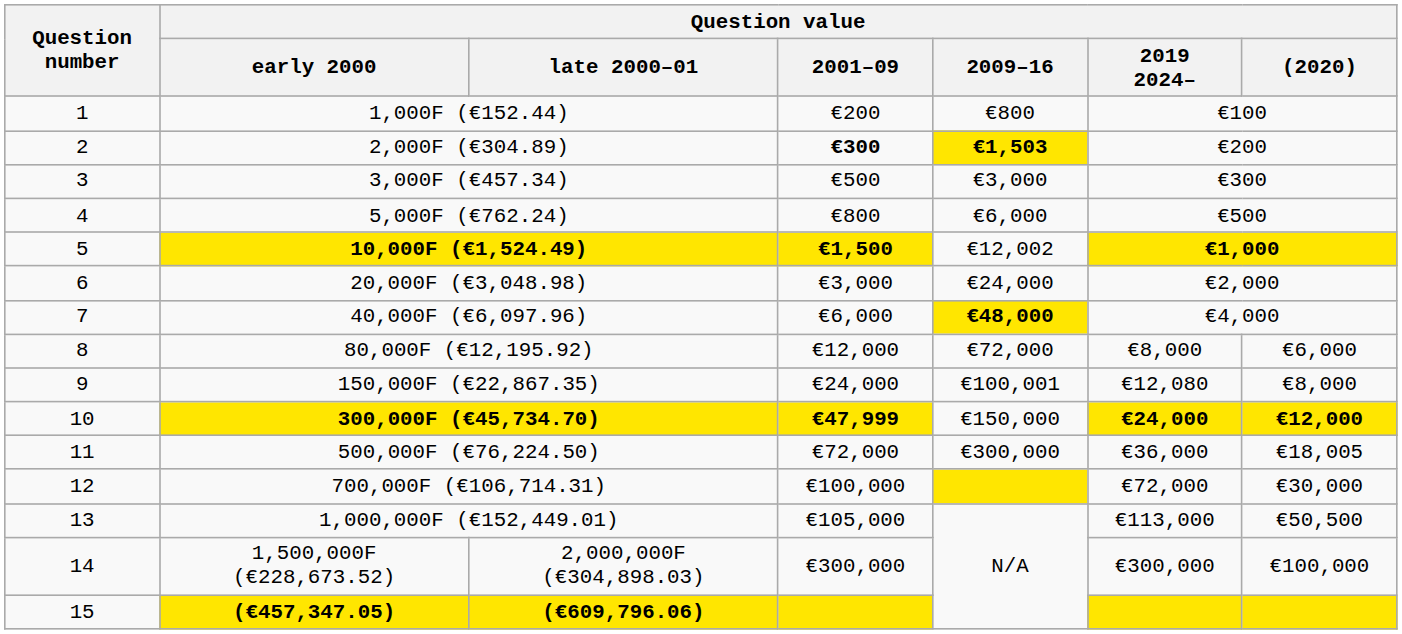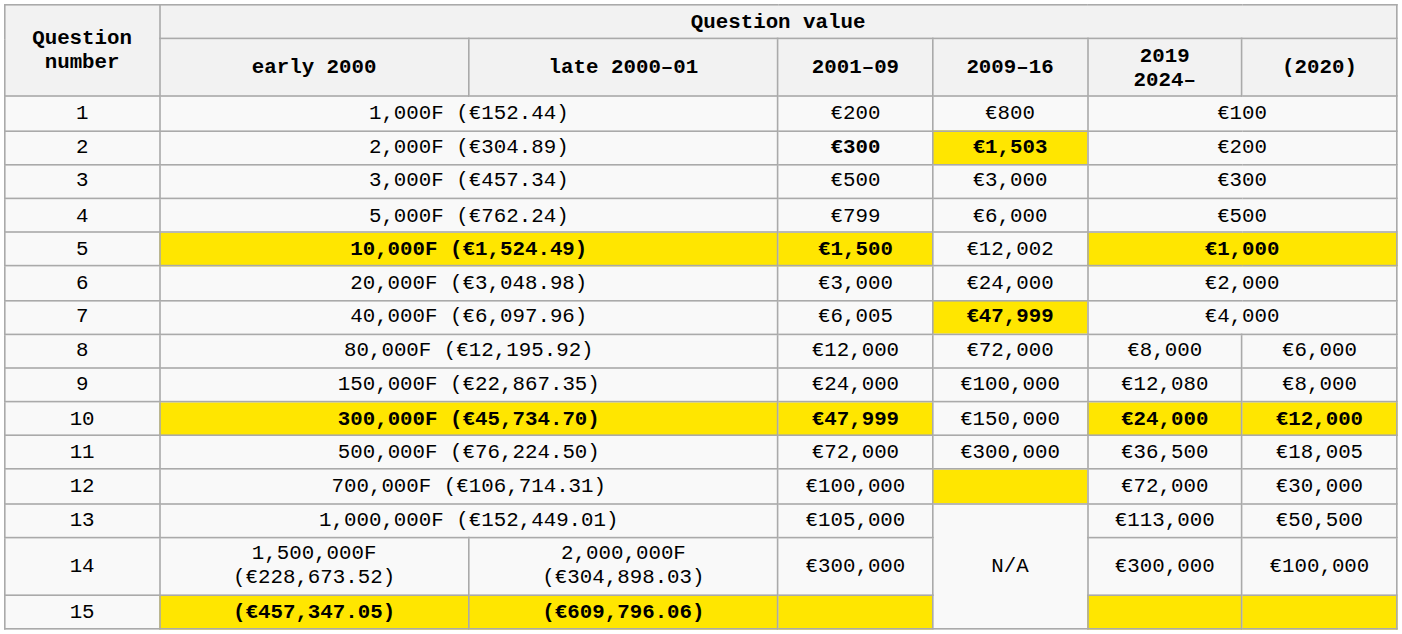(855, 215) €800 -> (855, 215) €799
(855, 317) €6,000 -> (855, 317) €6,005
(1010, 317) €48,000 -> (1010, 317) €47,999
(1010, 385) €100,001 -> (1010, 385) €100,000
(1165, 453) €36,000 -> (1165, 453) €36,500
